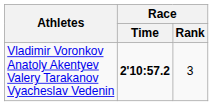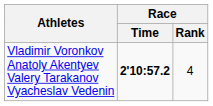(190, 72) 3 -> (190, 72) 4
